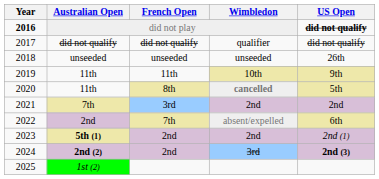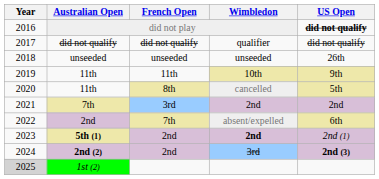(26, 27) bold -> (26, 27) normal
(253, 89) bold -> (253, 89) normal
(253, 136) normal -> (253, 136) bold
(26, 167) no background -> (26, 167) lightgrey background
